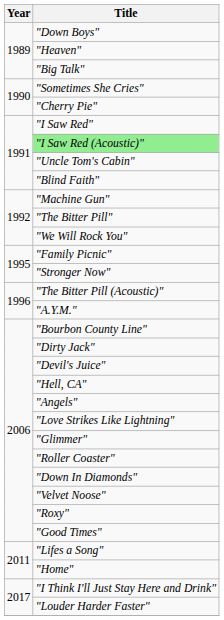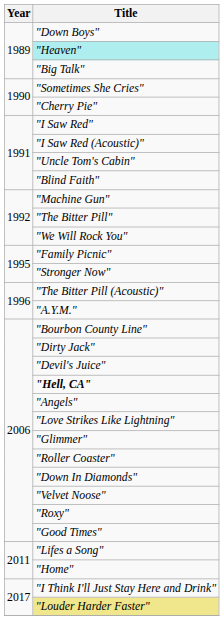(59, 50) no background -> (59, 50) paleturquoise background
(90, 143) lightgreen background -> (90, 143) no background
(61, 384) normal -> (63, 384) bold
(93, 606) no background -> (93, 606) khaki background
